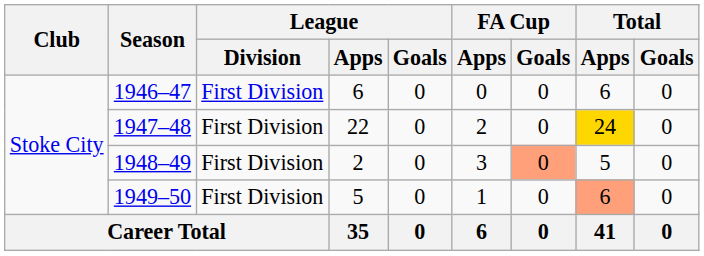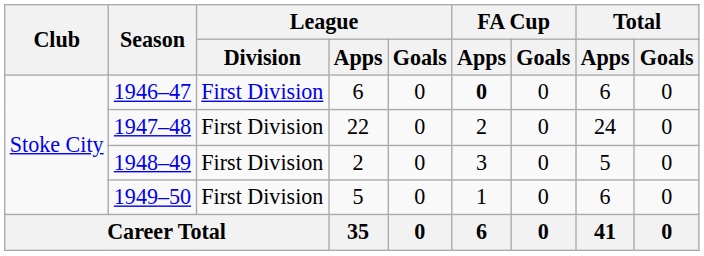(482, 92) normal -> (482, 92) bold
(605, 127) gold background -> (605, 127) no background
(543, 162) lightsalmon background -> (543, 162) no background
(605, 197) lightsalmon background -> (605, 197) no background
